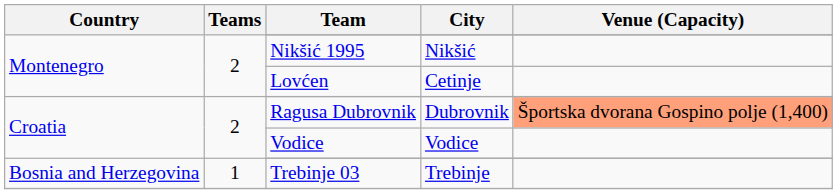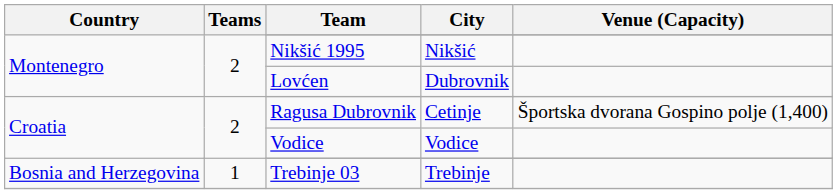(453, 81) Cetinje -> (467, 81) Dubrovnik
(467, 111) Dubrovnik -> (453, 111) Cetinje
(673, 111) lightsalmon background -> (673, 111) no background
